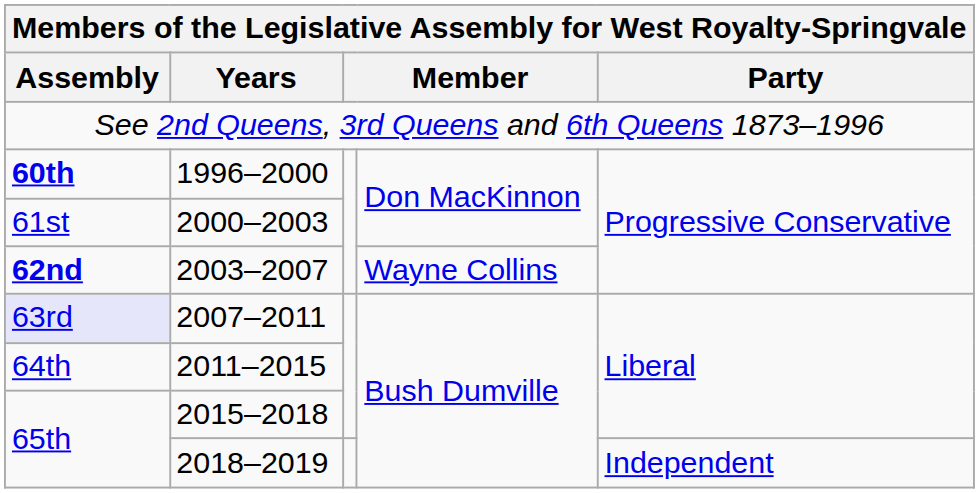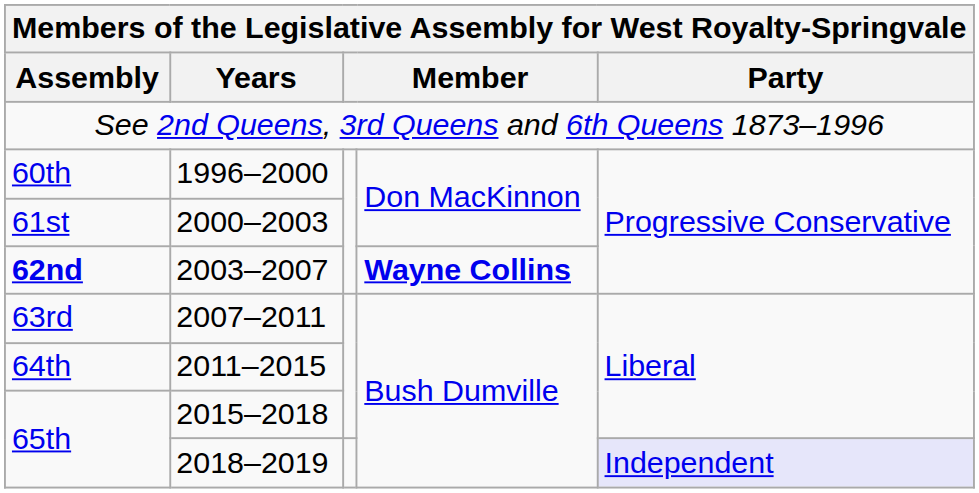(43, 173) bold -> (42, 173) normal
(461, 269) normal -> (468, 269) bold
(42, 317) lavender background -> (42, 317) no background
(689, 462) no background -> (689, 462) lavender background
